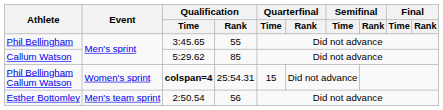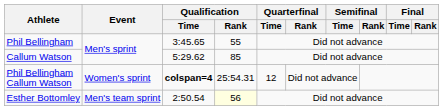(271, 78) 15 -> (271, 78) 12
(236, 98) no background -> (236, 98) lightyellow background
